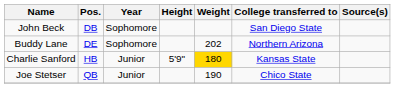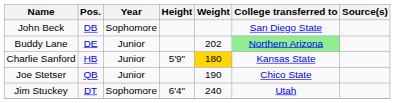(131, 43) Sophomore -> (131, 43) Junior
(286, 43) no background -> (286, 43) lightgreen background
+ row: (41, 91)
